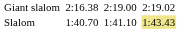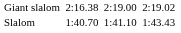(159, 22) khaki background -> (159, 22) no background
